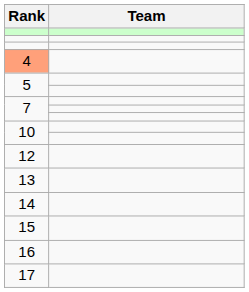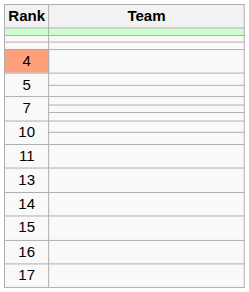(27, 156) 12 -> (27, 156) 11
